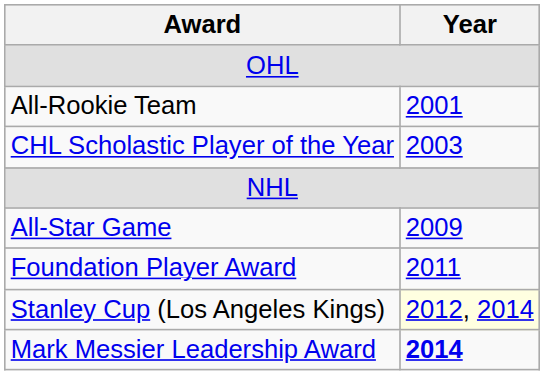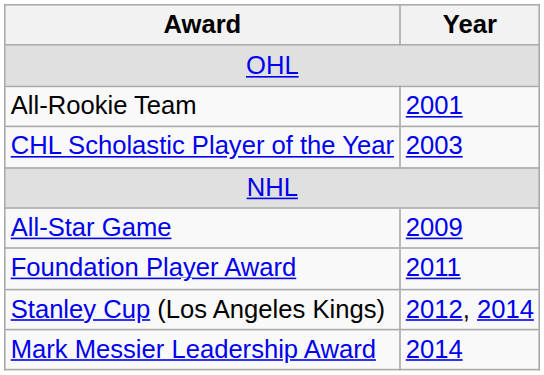(470, 308) lightyellow background -> (470, 308) no background
(434, 349) bold -> (434, 349) normal
